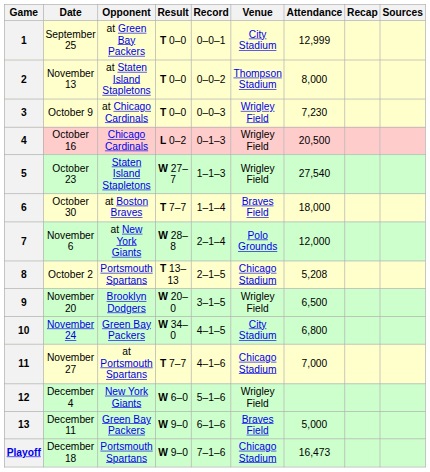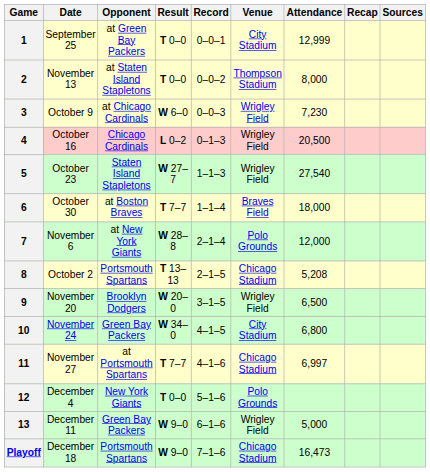(173, 113) T 0–0 -> (173, 113) W 6–0
(314, 364) 7,000 -> (314, 364) 6,997
(173, 397) W 6–0 -> (173, 397) T 0–0
(258, 397) Wrigley Field -> (258, 397) Polo Grounds
(258, 425) Braves Field -> (258, 425) Wrigley Field
